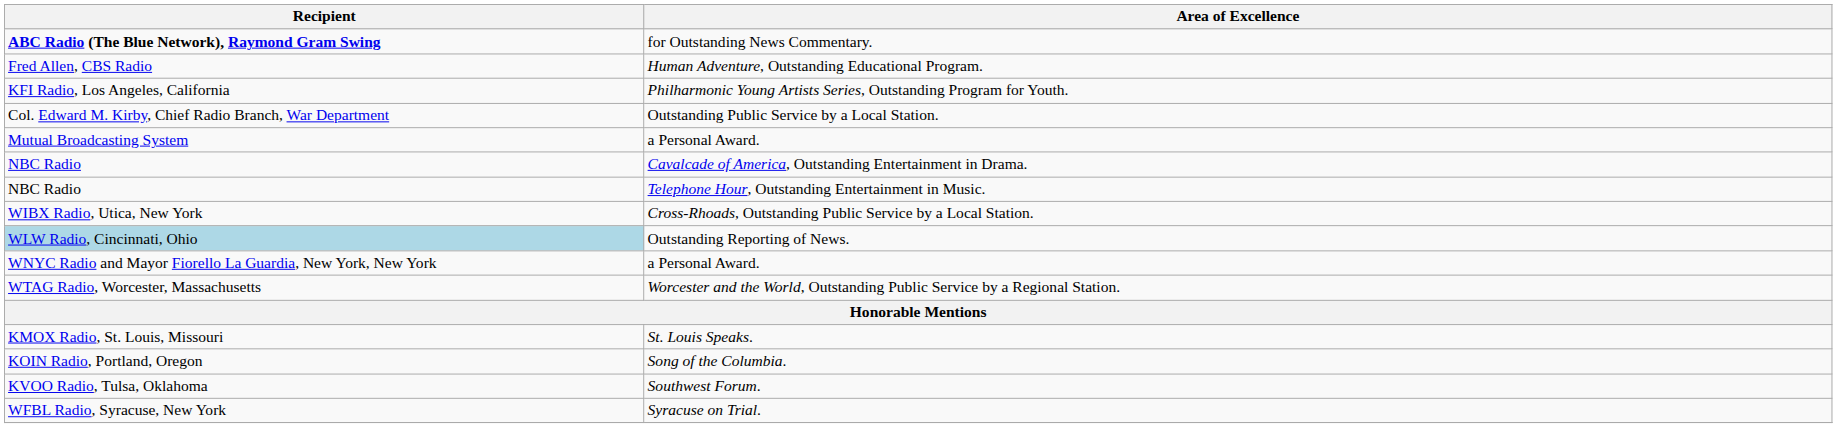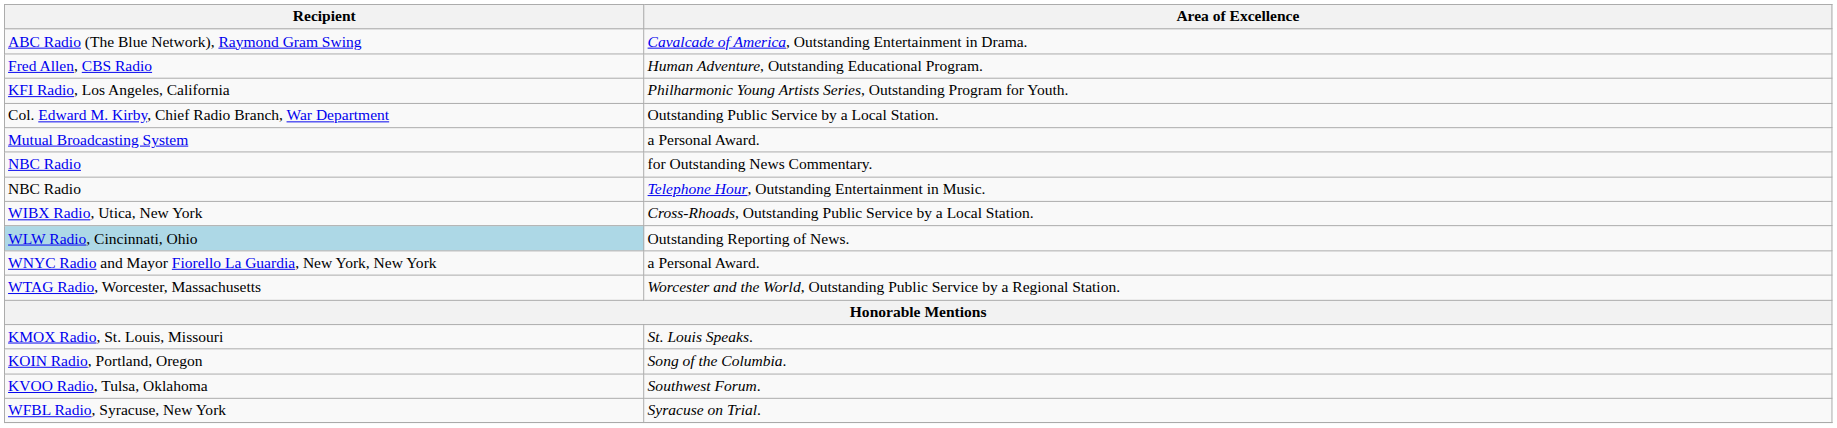(194, 41) bold -> (185, 41) normal
(760, 41) for Outstanding News Commentary. -> (838, 41) Cavalcade of America, Outstanding Entertainment in Drama.
(838, 164) Cavalcade of America, Outstanding Entertainment in Drama. -> (760, 164) for Outstanding News Commentary.
